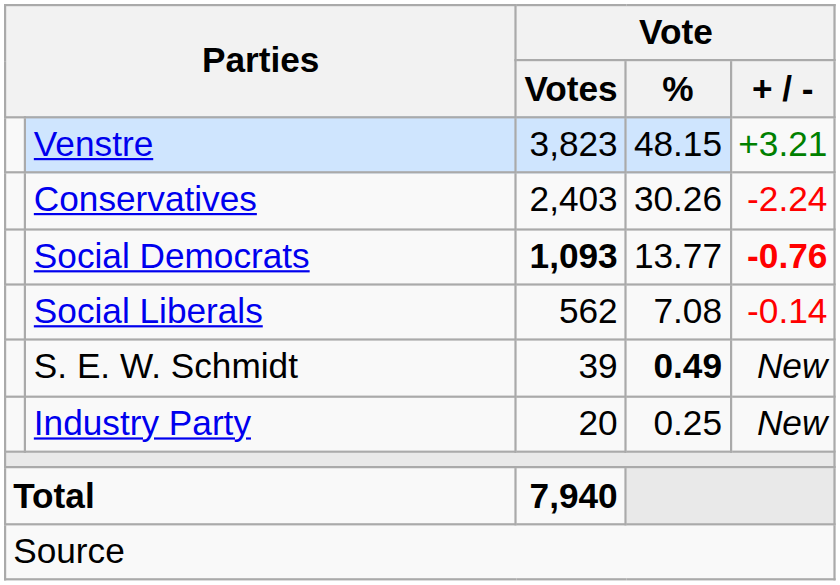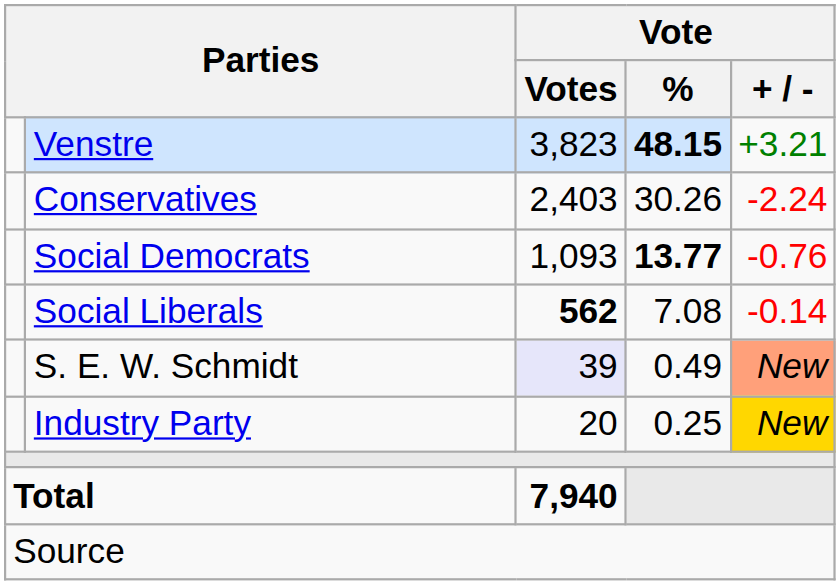(678, 144) normal -> (678, 144) bold
(574, 255) bold -> (574, 255) normal
(678, 255) normal -> (678, 255) bold
(787, 255) bold -> (787, 255) normal
(588, 311) normal -> (588, 311) bold
(598, 367) no background -> (598, 367) lavender background
(688, 367) bold -> (688, 367) normal
(792, 367) no background -> (792, 367) lightsalmon background
(792, 423) no background -> (792, 423) gold background
